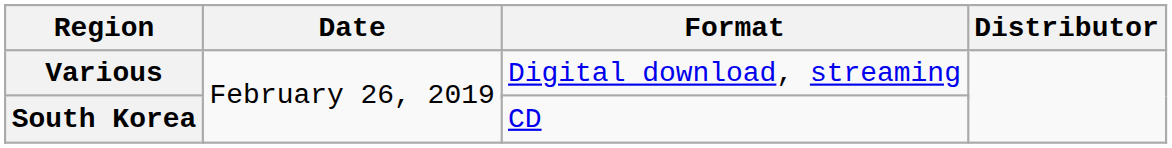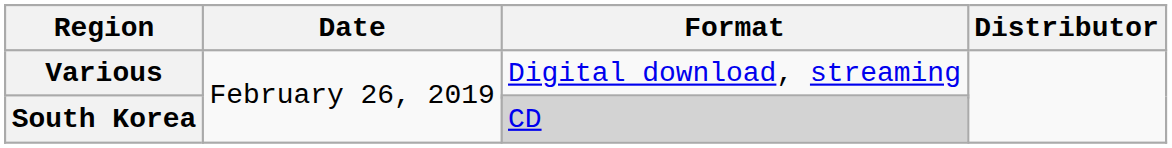(525, 119) no background -> (525, 119) lightgrey background
